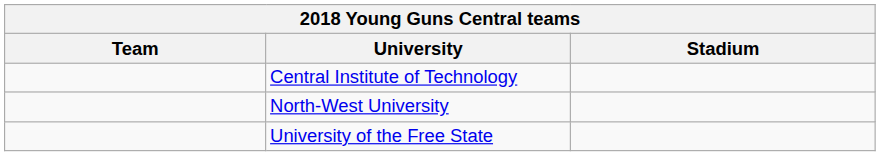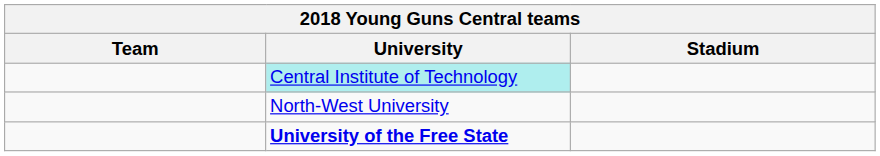(394, 77) no background -> (394, 77) paleturquoise background
(382, 135) normal -> (389, 135) bold
